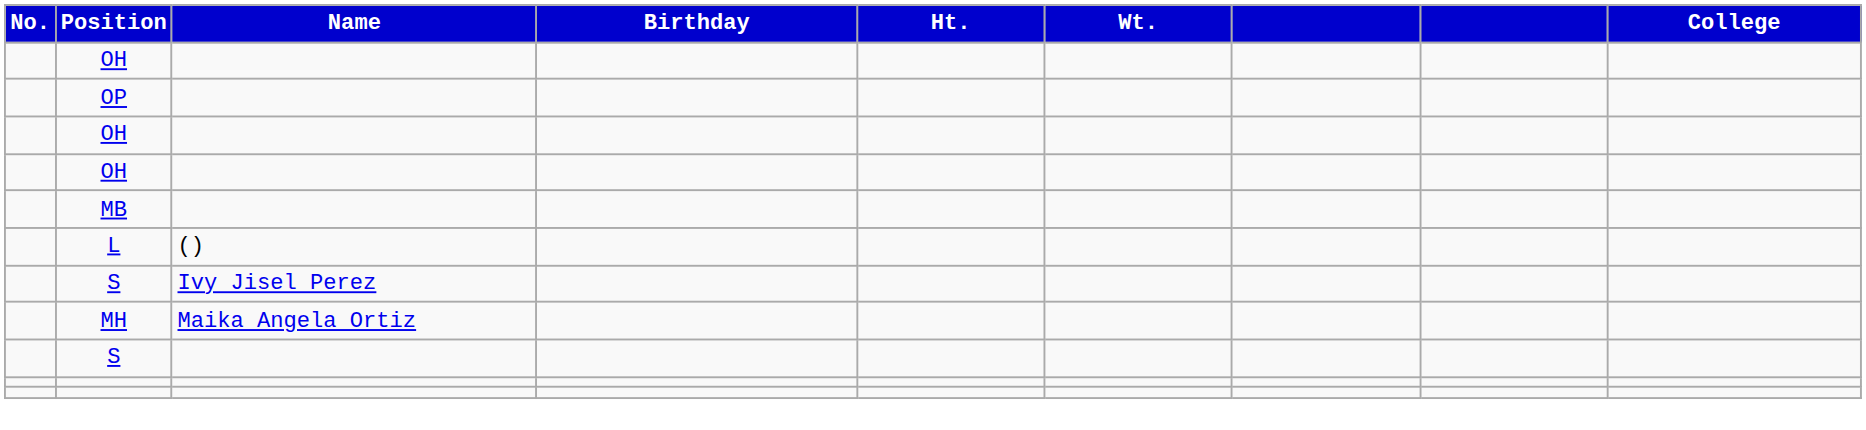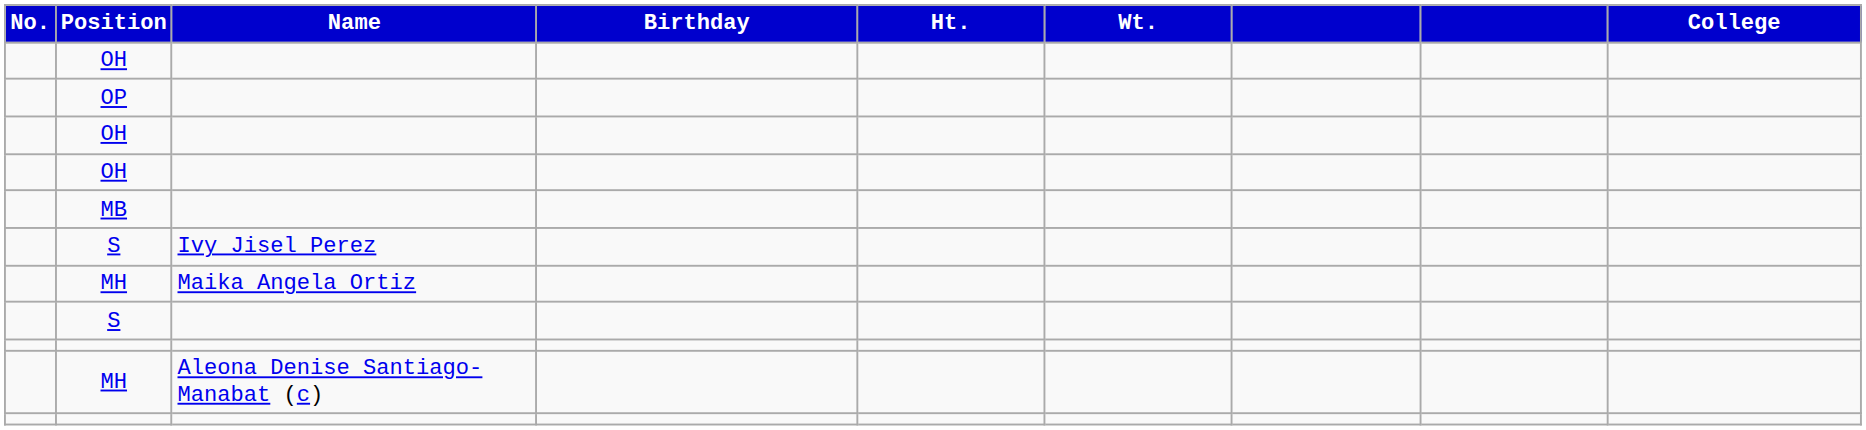- row: (114, 246)
+ row: (114, 381)
